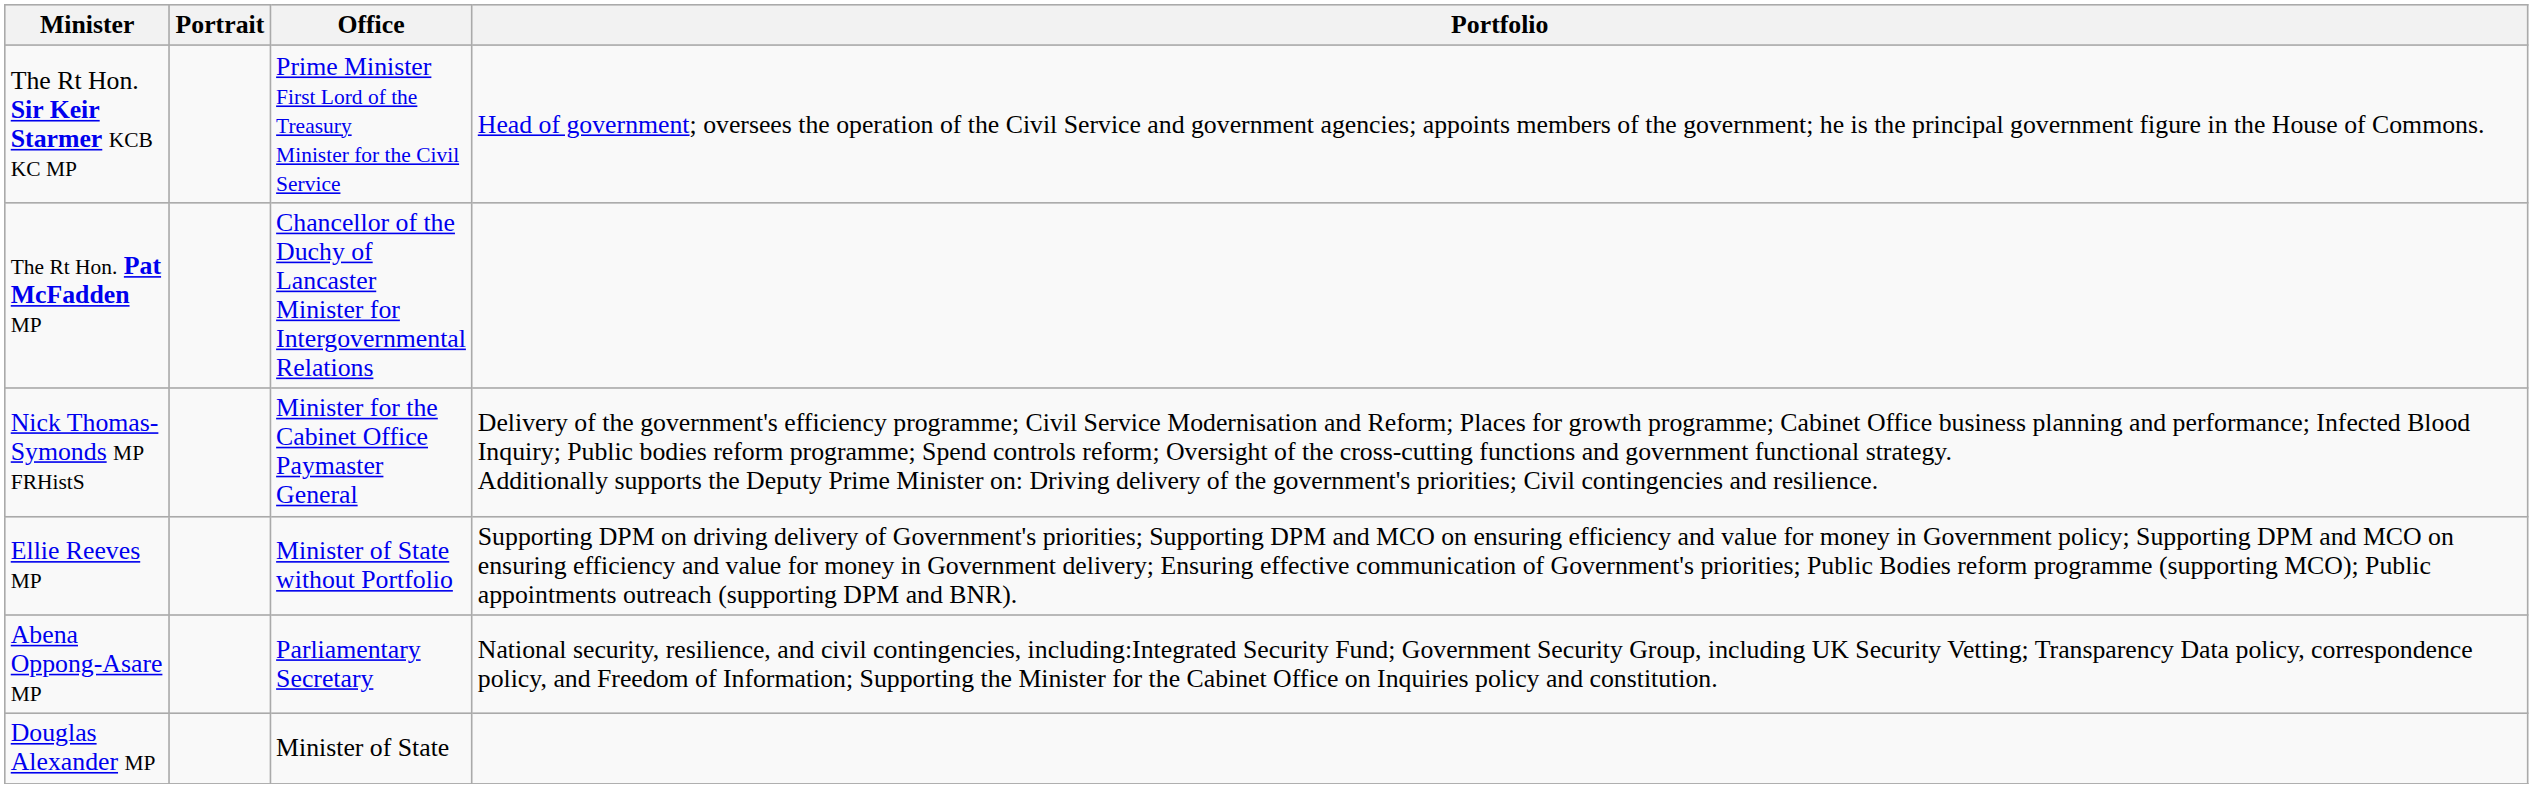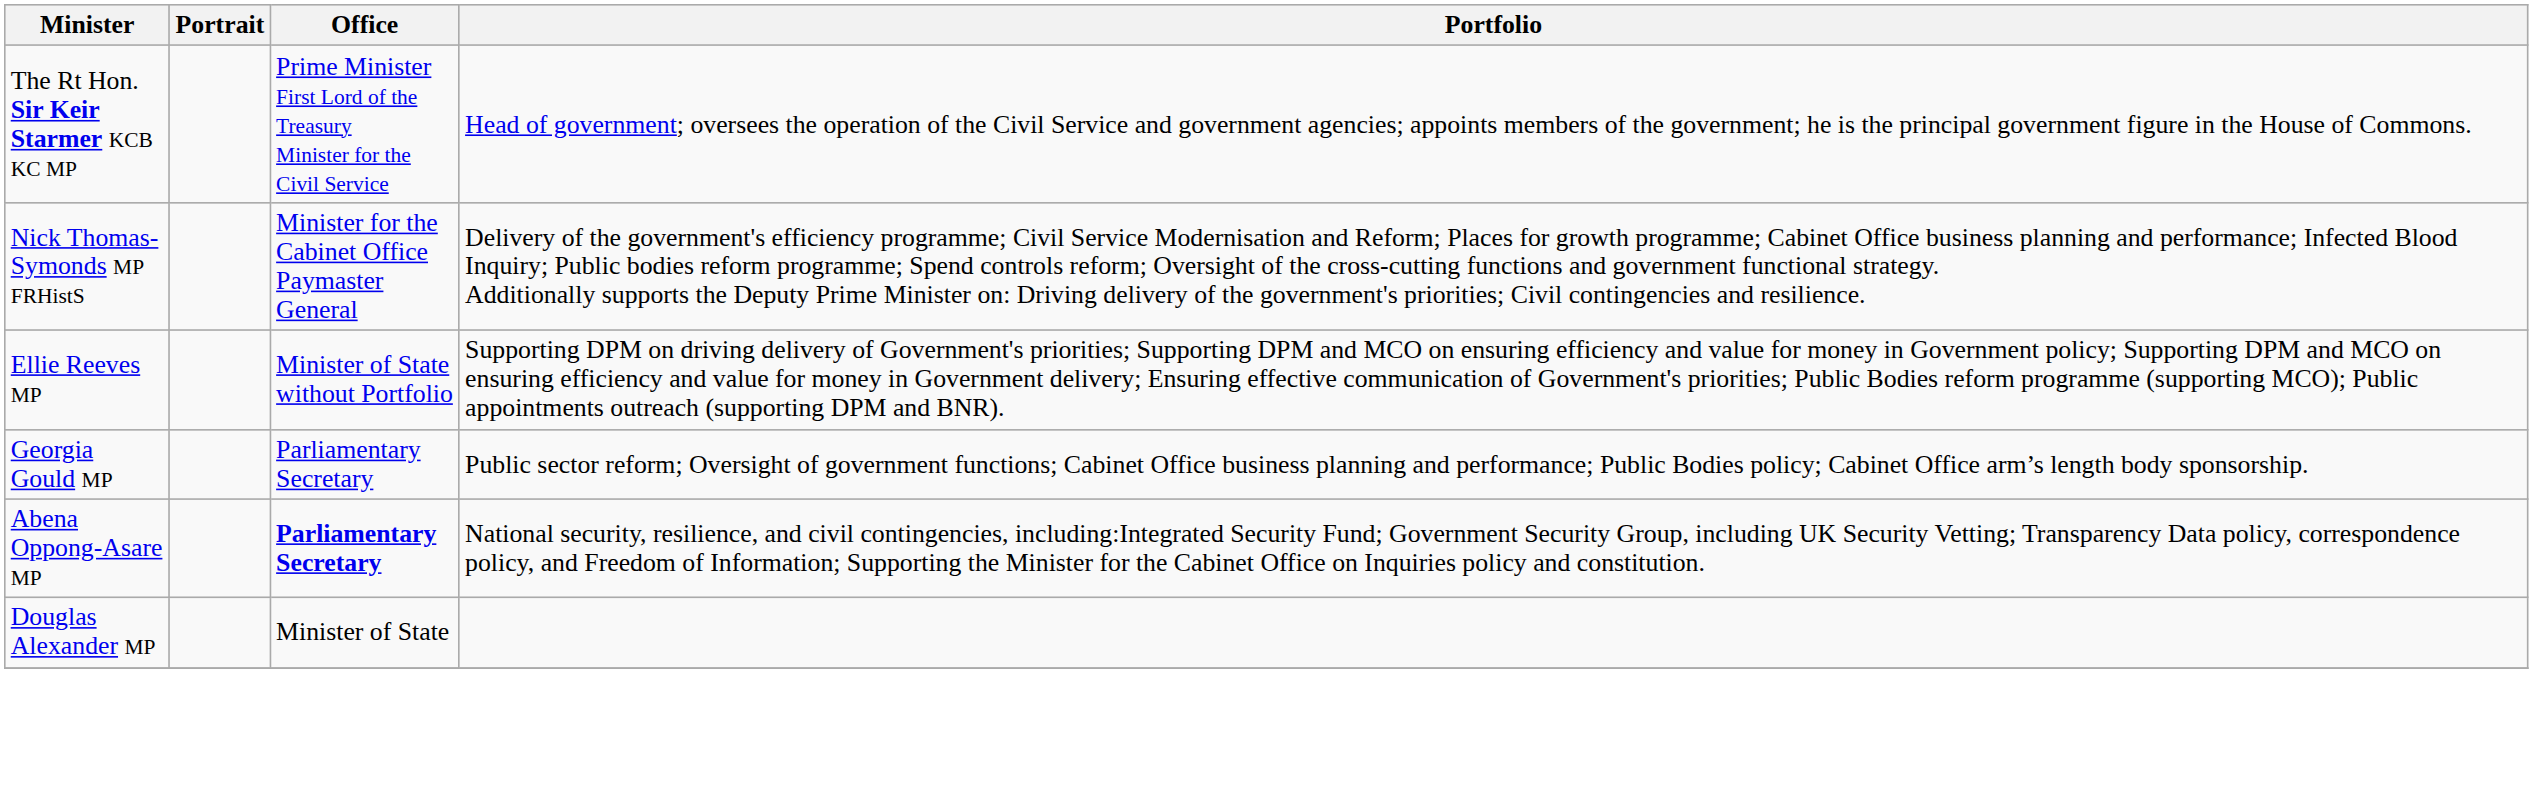- row: (86, 295)
+ row: (62, 463)
(348, 663) normal -> (356, 547) bold
